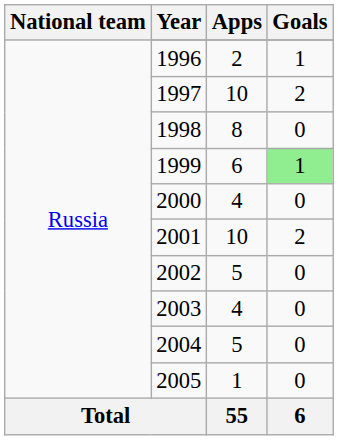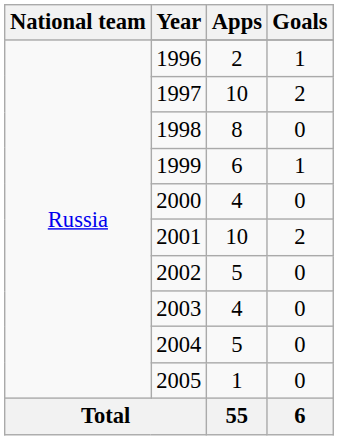(300, 165) lightgreen background -> (300, 165) no background
